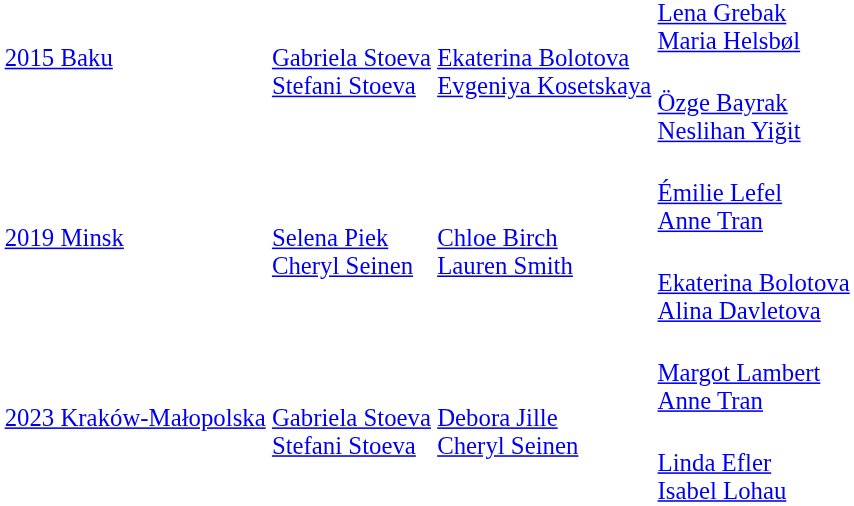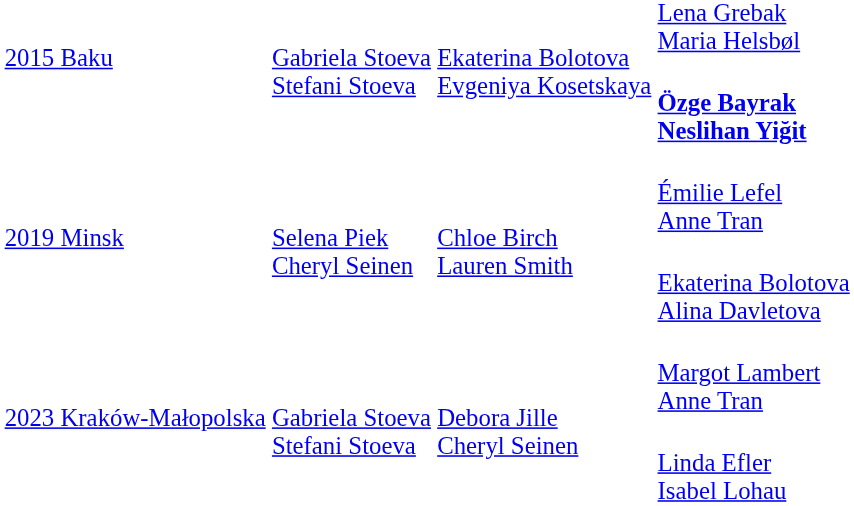(729, 117) normal -> (732, 117) bold
